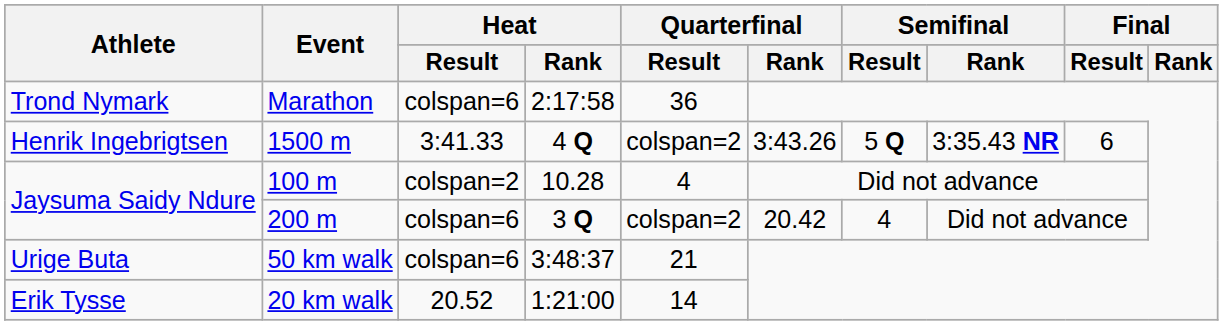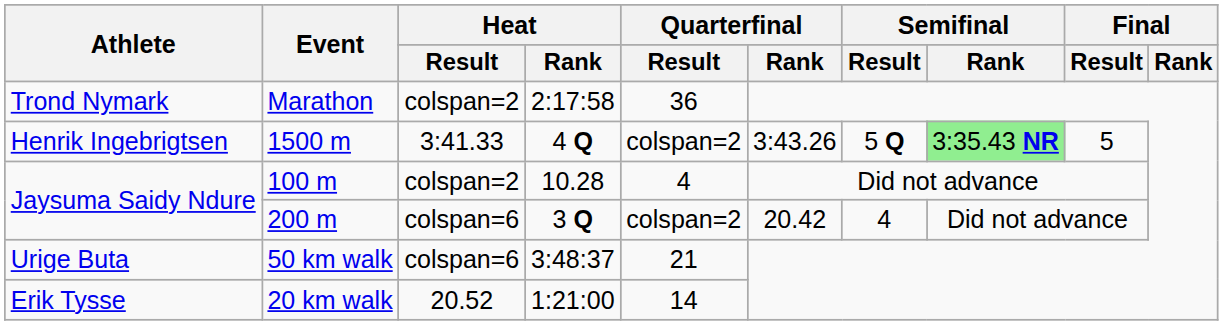(462, 102) colspan=6 -> (462, 102) colspan=2
(996, 142) no background -> (996, 142) lightgreen background
(1107, 142) 6 -> (1107, 142) 5
